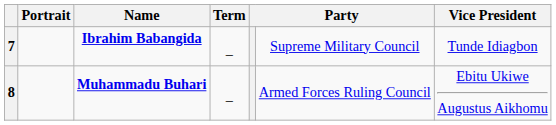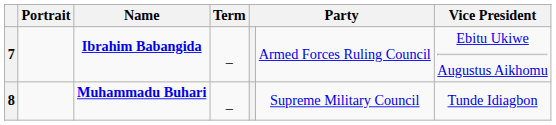(345, 46) Supreme Military Council -> (345, 54) Armed Forces Ruling Council
(493, 46) Tunde Idiagbon -> (493, 54) Ebitu Ukiwe Augustus Aikhomu
(345, 92) Armed Forces Ruling Council -> (345, 101) Supreme Military Council
(493, 92) Ebitu Ukiwe Augustus Aikhomu -> (493, 101) Tunde Idiagbon
